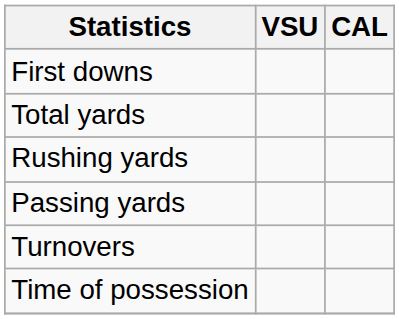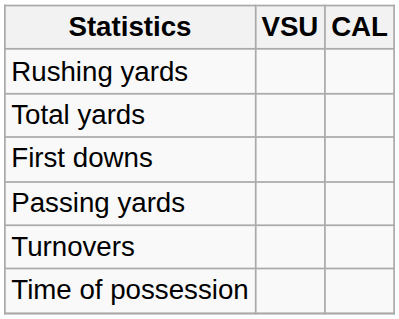rows swapped: (82, 71) <-> (100, 158)
